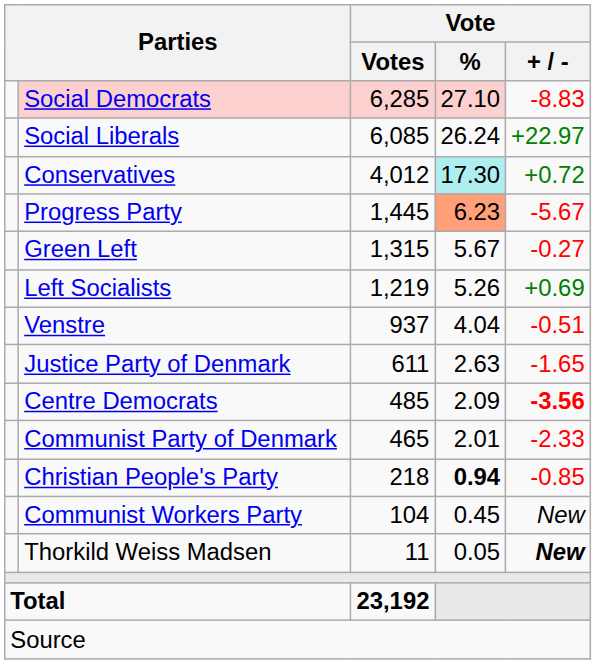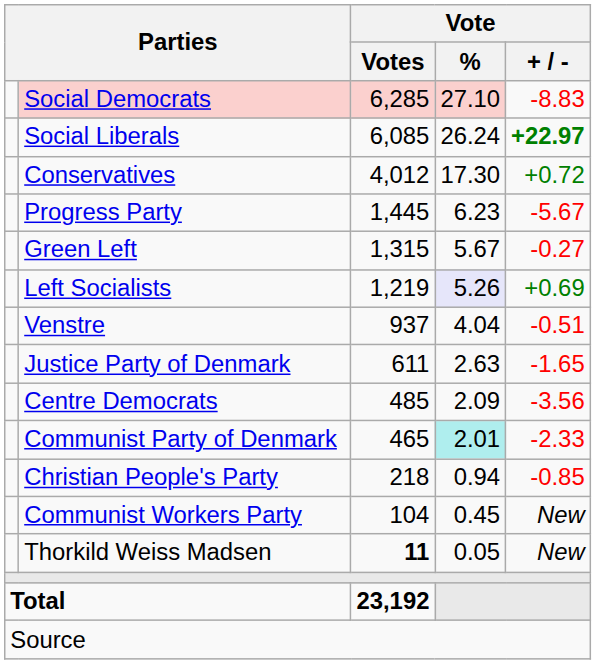(548, 136) normal -> (548, 136) bold
(470, 174) paleturquoise background -> (470, 174) no background
(477, 212) lightsalmon background -> (477, 212) no background
(477, 288) no background -> (477, 288) lavender background
(557, 401) bold -> (557, 401) normal
(477, 439) no background -> (477, 439) paleturquoise background
(477, 477) bold -> (477, 477) normal
(417, 552) normal -> (417, 552) bold
(560, 552) bold -> (561, 552) normal
